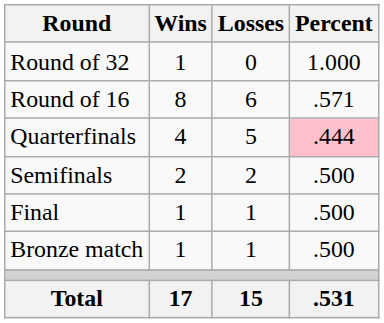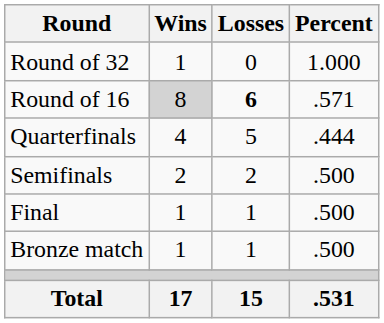(181, 99) no background -> (181, 99) lightgrey background
(251, 99) normal -> (251, 99) bold
(334, 136) pink background -> (334, 136) no background
